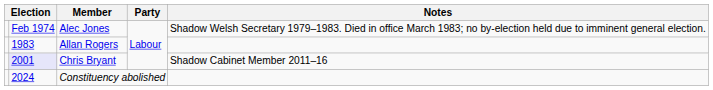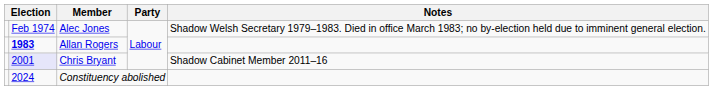(23, 45) normal -> (23, 45) bold
